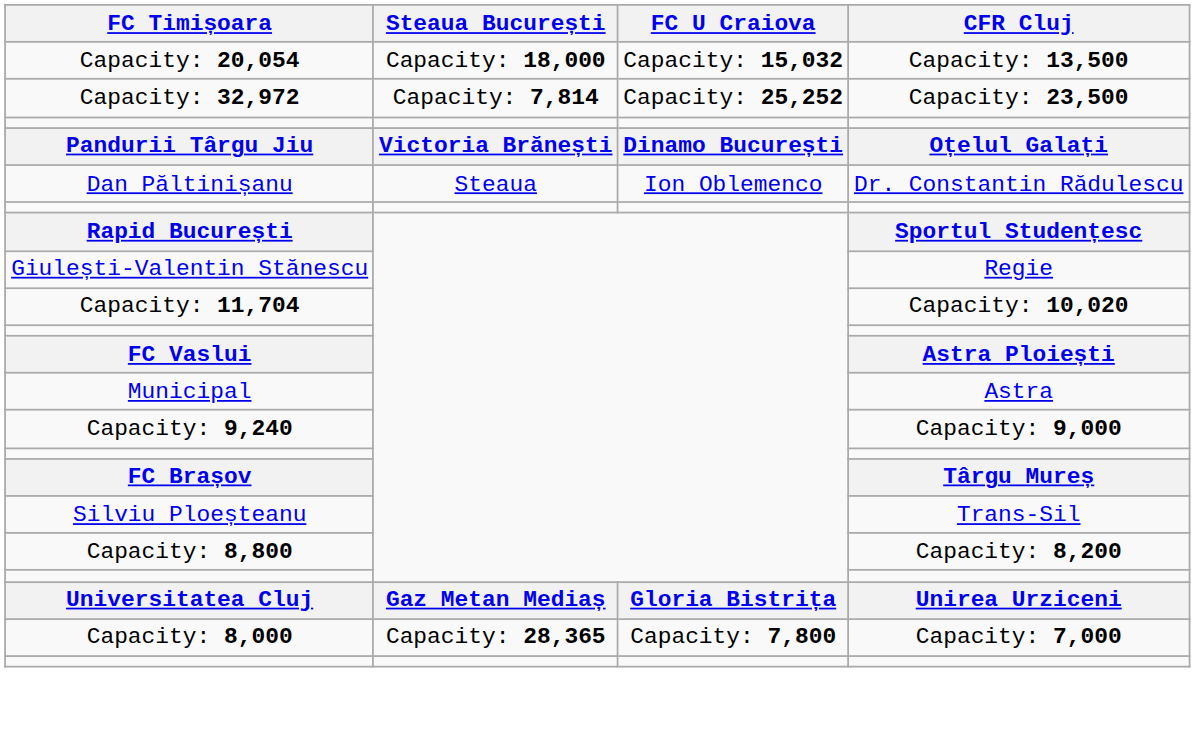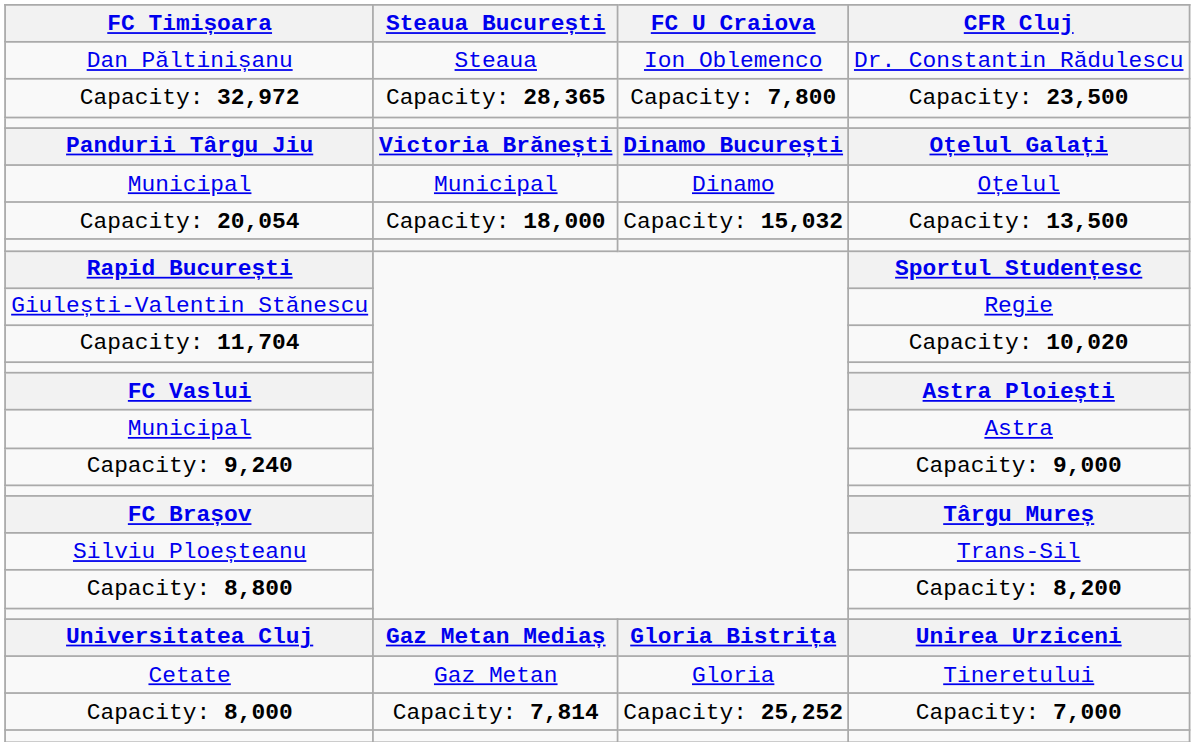rows swapped: (190, 184) <-> (190, 61)
(496, 98) Capacity: 7,814 -> (496, 98) Capacity: 28,365
(733, 98) Capacity: 25,252 -> (733, 98) Capacity: 7,800
+ row: (190, 184)
+ row: (190, 675)
(496, 637) Capacity: 28,365 -> (496, 712) Capacity: 7,814
(733, 637) Capacity: 7,800 -> (733, 712) Capacity: 25,252
